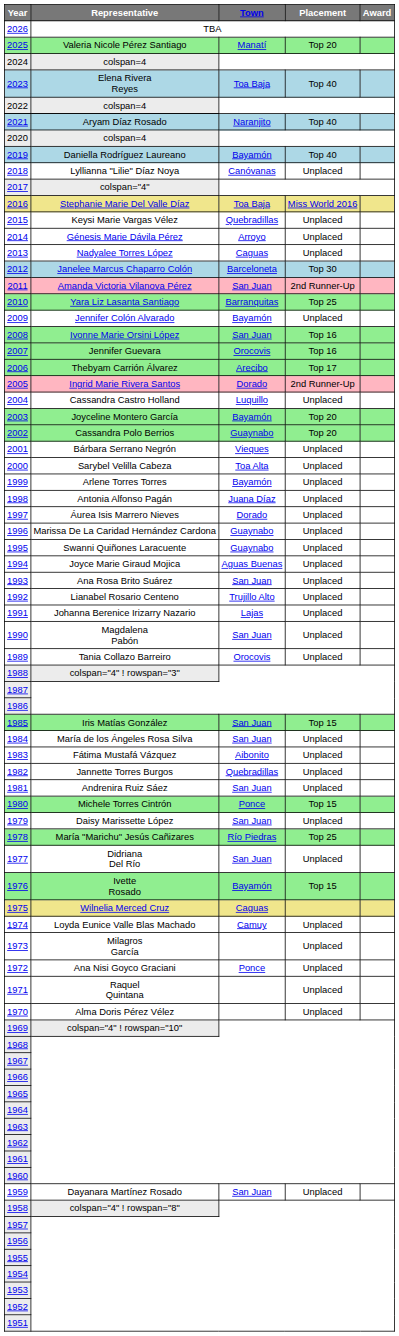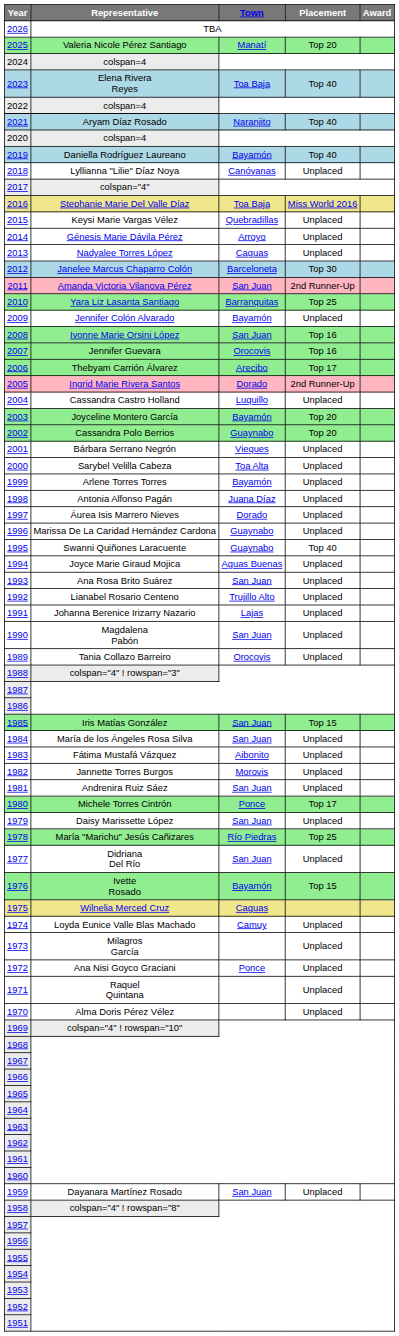(323, 548) Unplaced -> (323, 548) Top 40
(252, 772) Quebradillas -> (252, 772) Morovis
(323, 804) Top 15 -> (323, 804) Top 17
